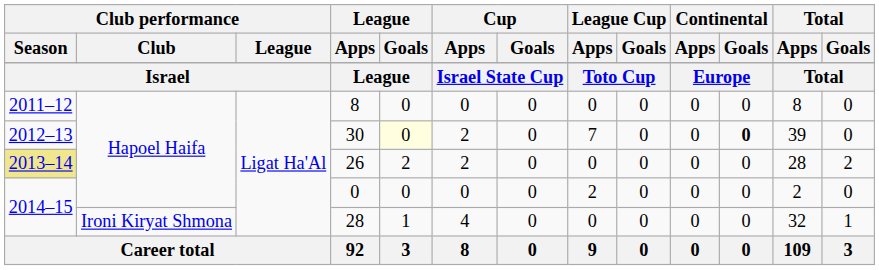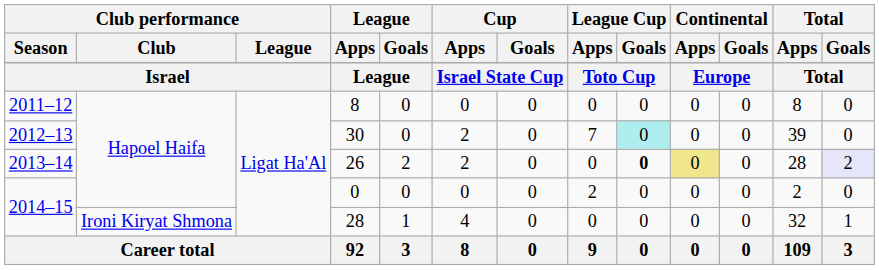(406, 134) lightyellow background -> (406, 134) no background
(644, 134) no background -> (644, 134) paleturquoise background
(746, 134) bold -> (746, 134) normal
(41, 163) khaki background -> (41, 163) no background
(644, 163) normal -> (644, 163) bold
(695, 163) no background -> (695, 163) khaki background
(848, 163) no background -> (848, 163) lavender background
